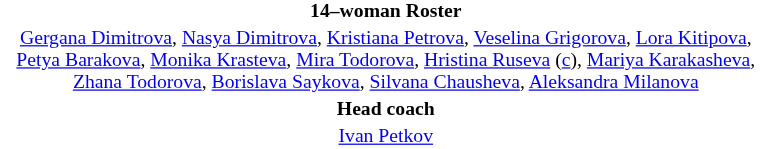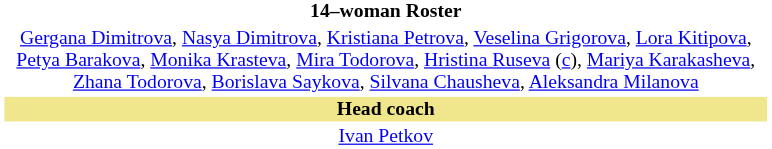(386, 109) no background -> (386, 109) khaki background
